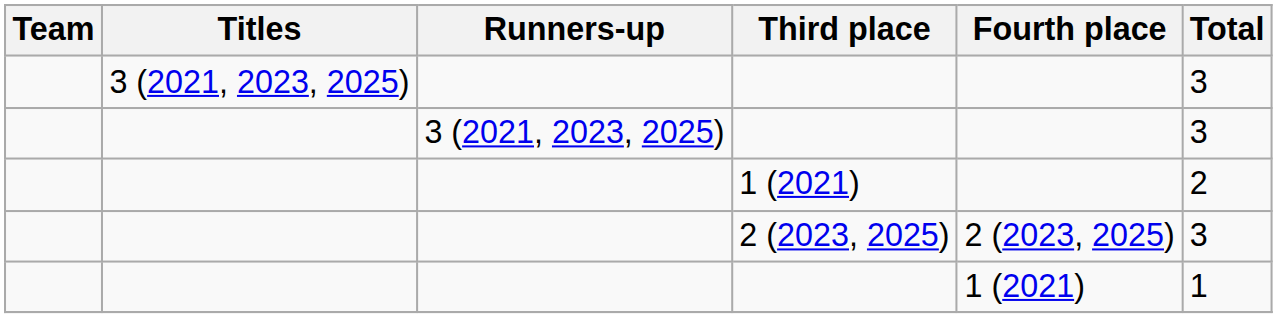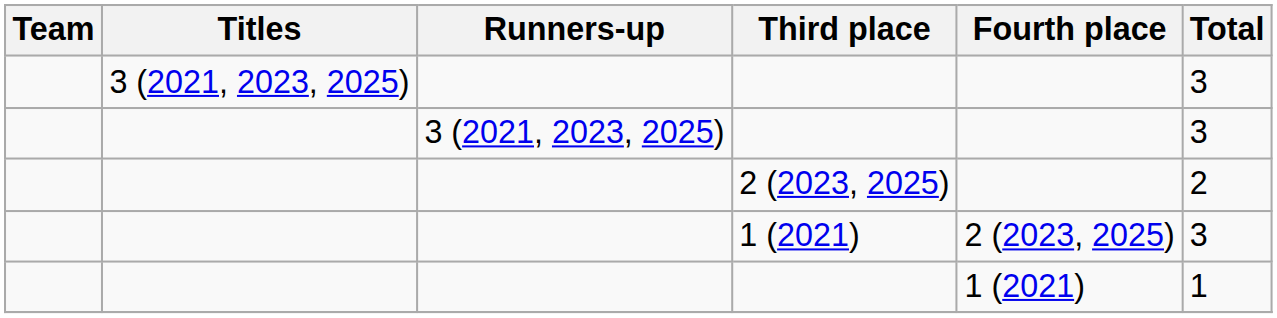(800, 183) 1 (2021) -> (844, 183) 2 (2023, 2025)
(844, 235) 2 (2023, 2025) -> (800, 235) 1 (2021)
